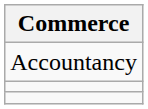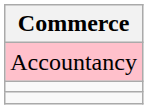(74, 61) no background -> (74, 61) pink background
